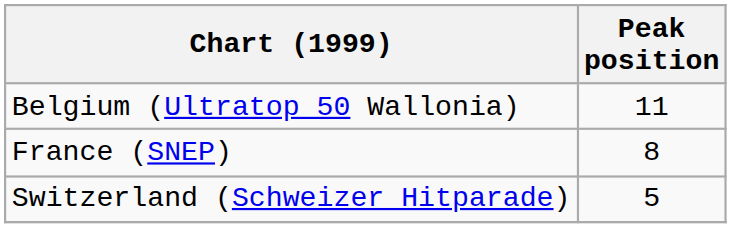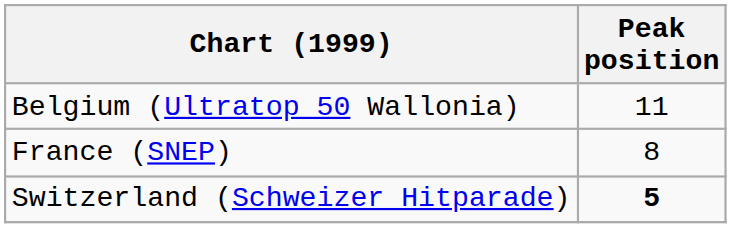(652, 199) normal -> (652, 199) bold
